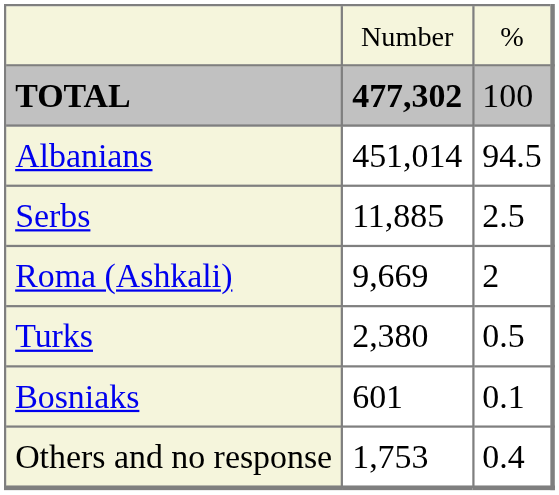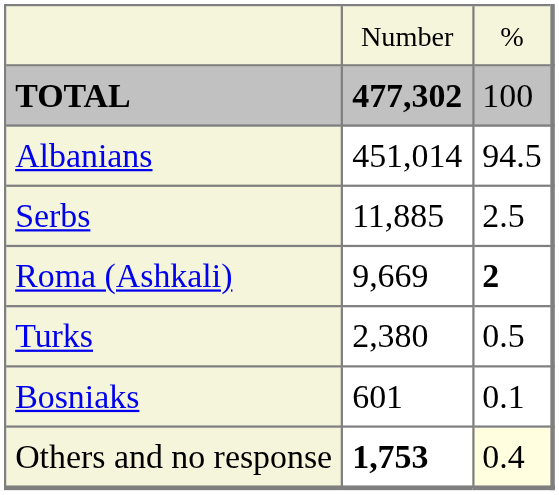(491, 275) normal -> (491, 275) bold
(390, 456) normal -> (390, 456) bold
(504, 456) no background -> (504, 456) lightyellow background
